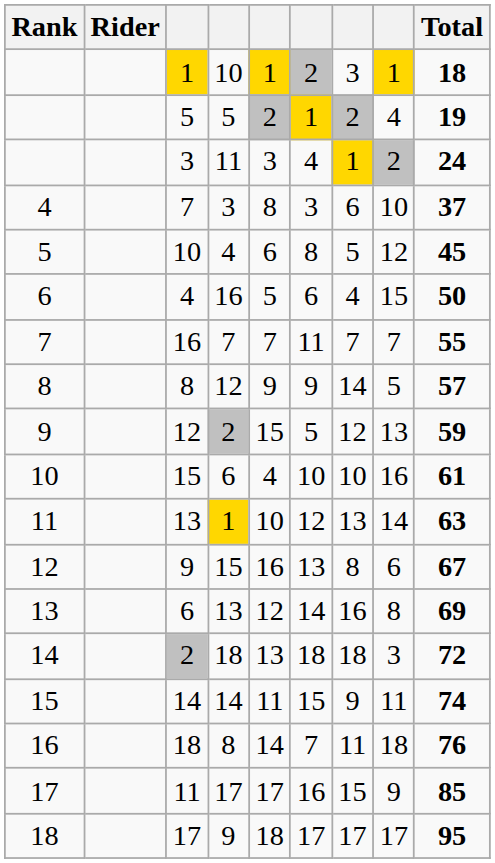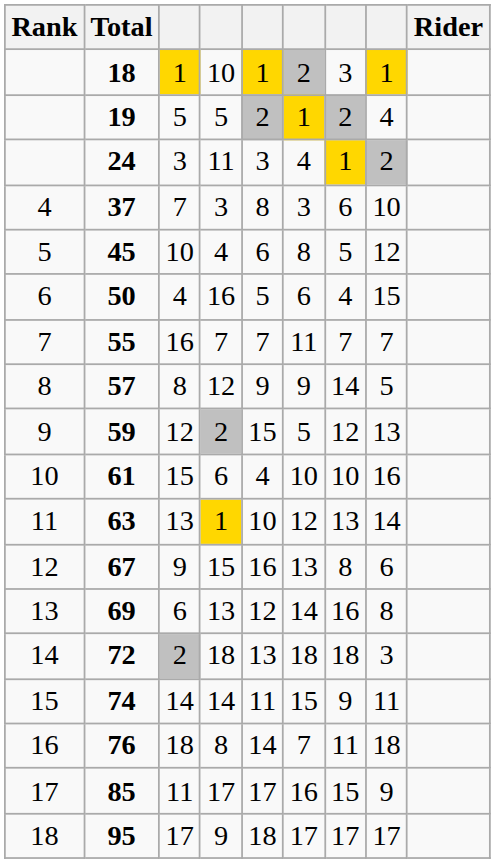columns swapped: (125, 26) <-> (452, 26)
